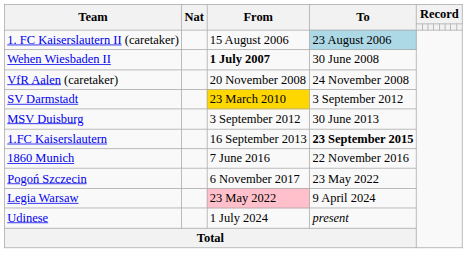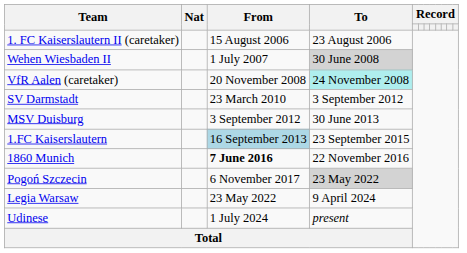(352, 39) lightblue background -> (352, 39) no background
(240, 59) bold -> (239, 59) normal
(346, 59) no background -> (346, 59) lightgrey background
(361, 79) no background -> (361, 79) paleturquoise background
(248, 99) gold background -> (248, 99) no background
(258, 138) no background -> (258, 138) lightblue background
(363, 138) bold -> (361, 138) normal
(240, 158) normal -> (241, 158) bold
(346, 178) no background -> (346, 178) lightgrey background
(243, 198) pink background -> (243, 198) no background
